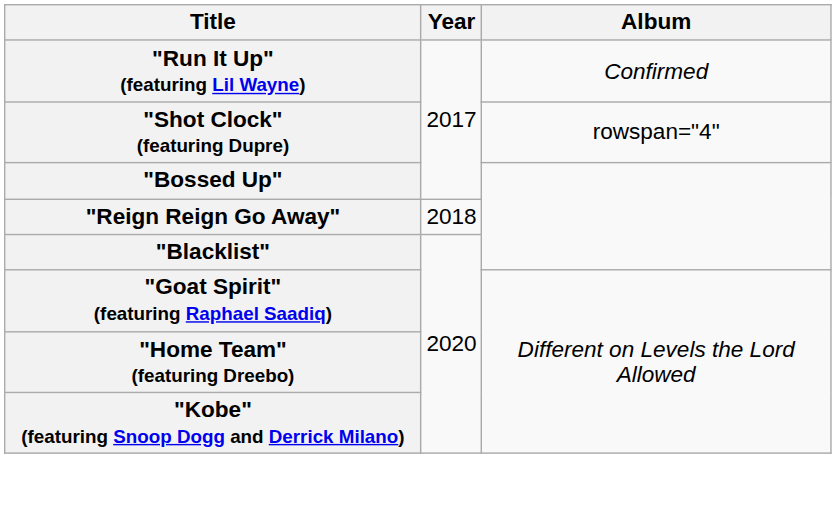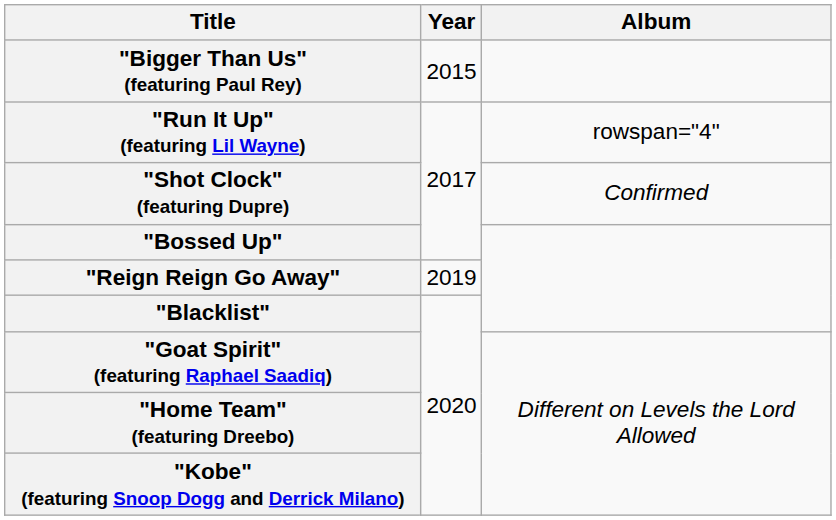+ row: (213, 70)
(656, 70) Confirmed -> (656, 132) rowspan="4"
(656, 132) rowspan="4" -> (656, 193) Confirmed
(451, 216) 2018 -> (451, 277) 2019
